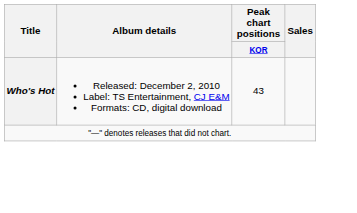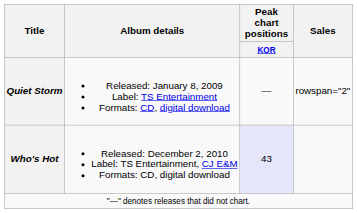+ row: (34, 91)
(258, 91) no background -> (266, 159) lavender background
